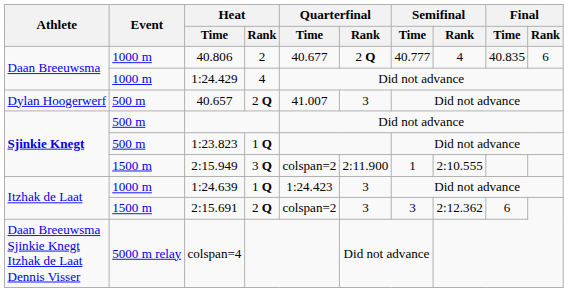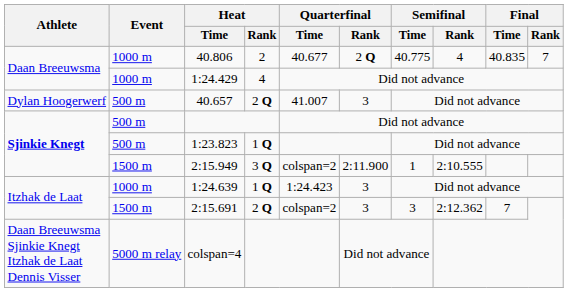(412, 57) 40.777 -> (412, 57) 40.775
(545, 57) 6 -> (545, 57) 7
(507, 209) 6 -> (507, 209) 7
